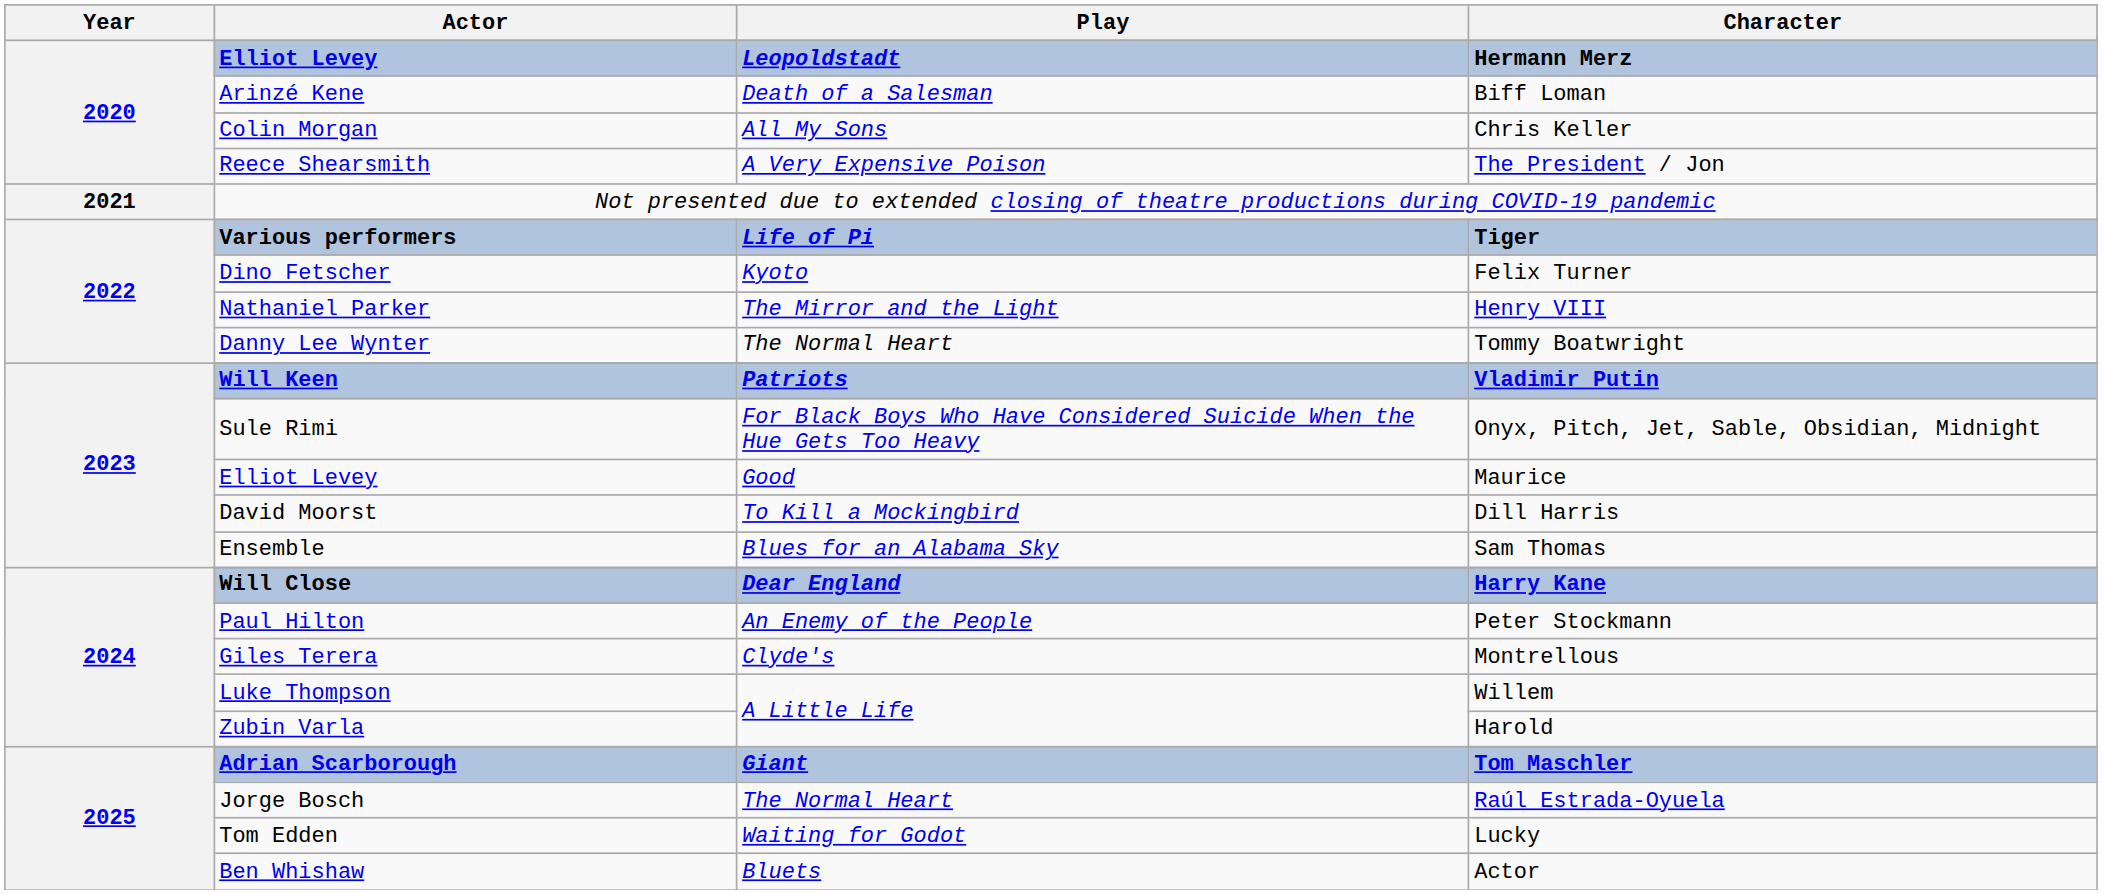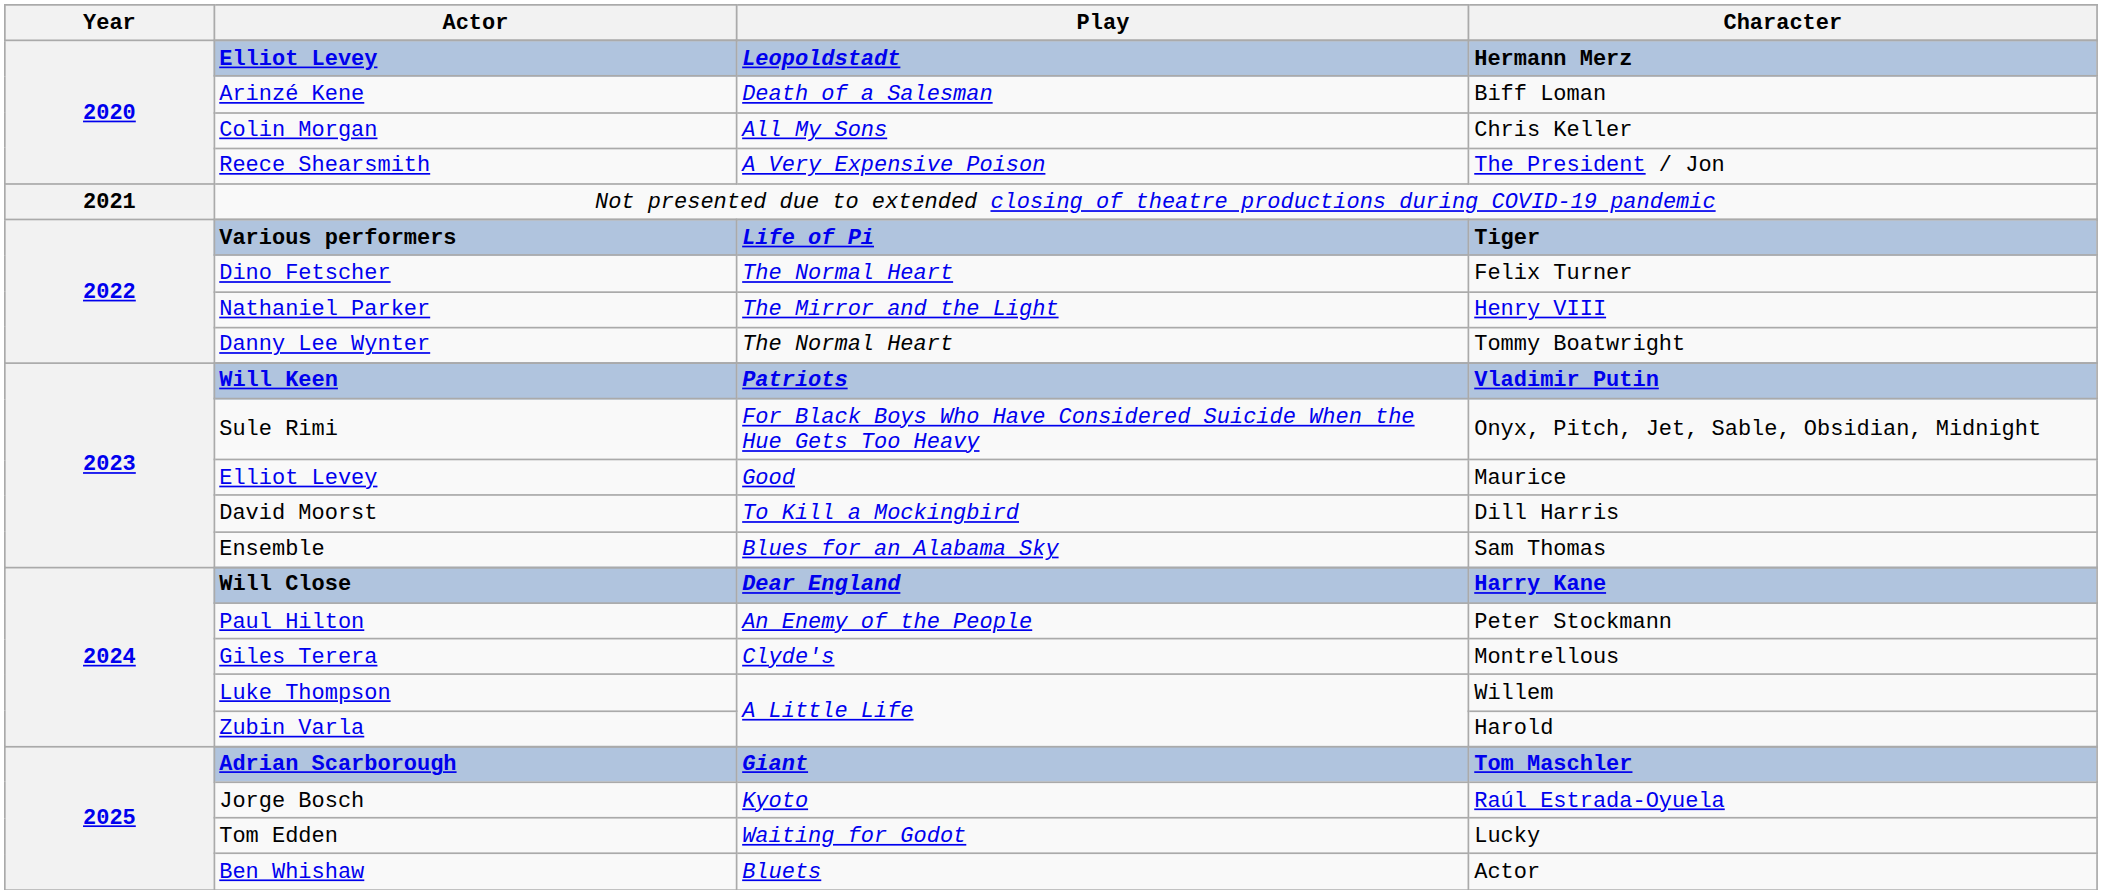(775, 273) Kyoto -> (848, 273) The Normal Heart
(848, 800) The Normal Heart -> (775, 800) Kyoto
